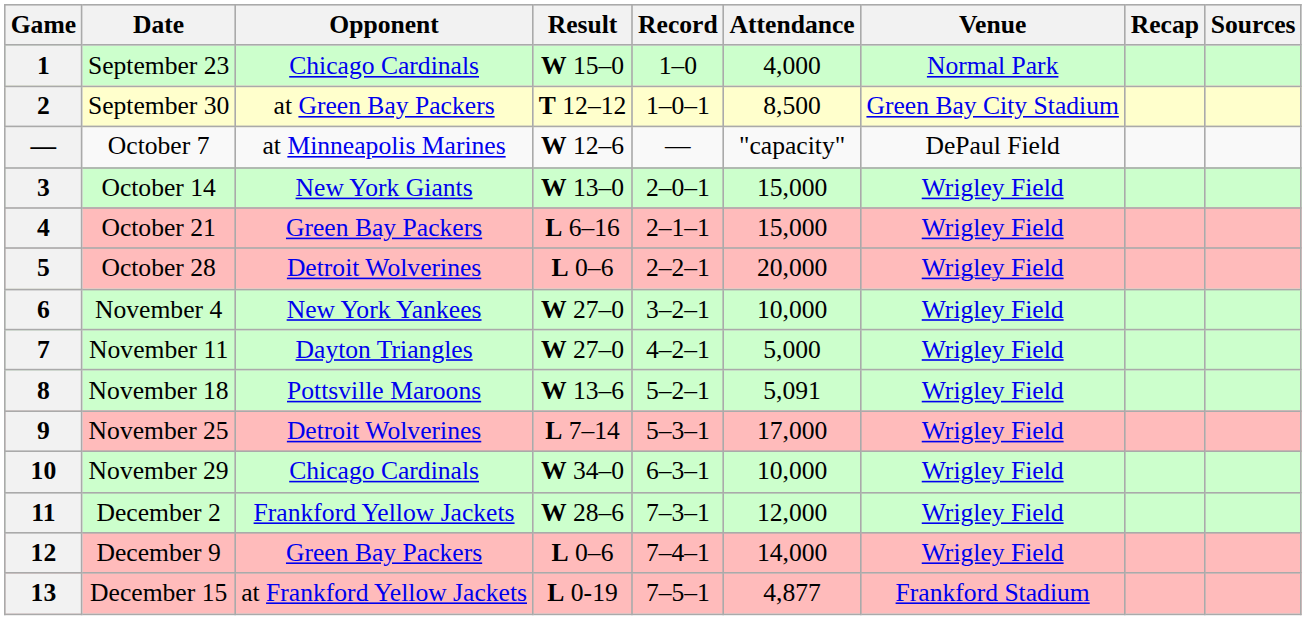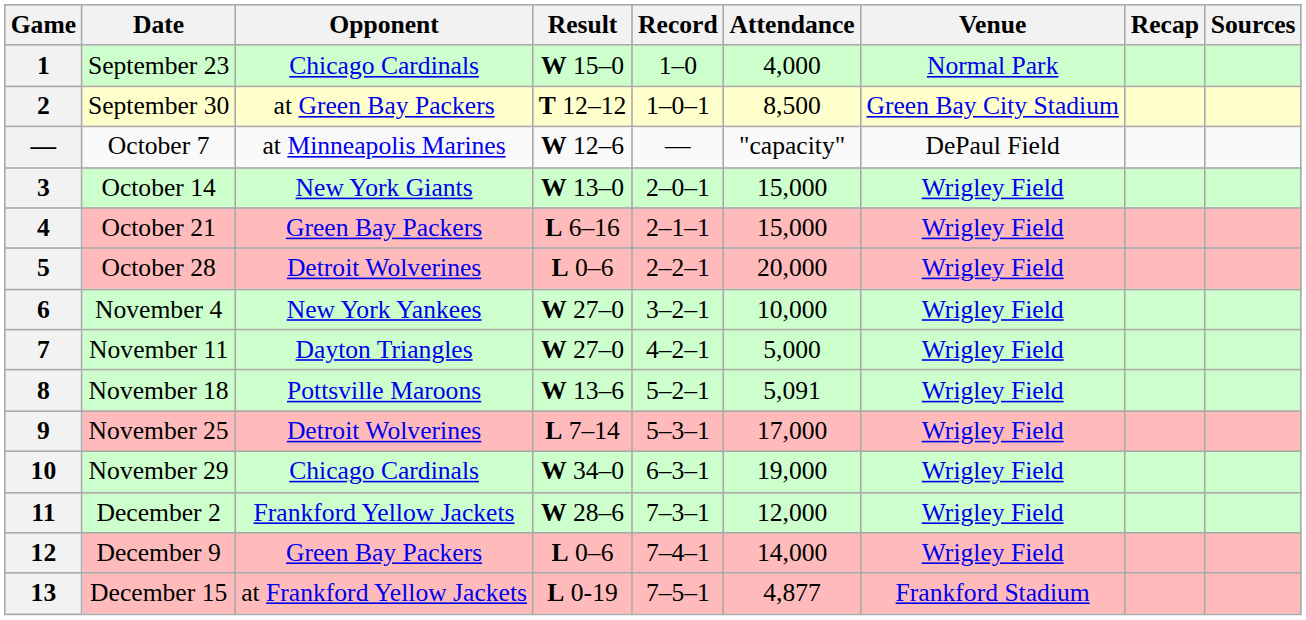(792, 471) 10,000 -> (792, 471) 19,000
